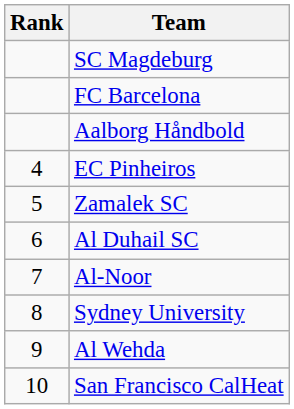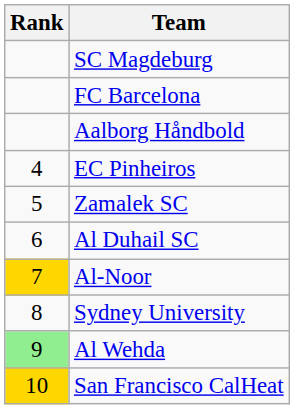(37, 276) no background -> (37, 276) gold background
(37, 349) no background -> (37, 349) lightgreen background
(37, 385) no background -> (37, 385) gold background
